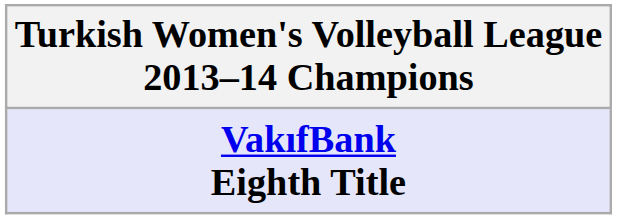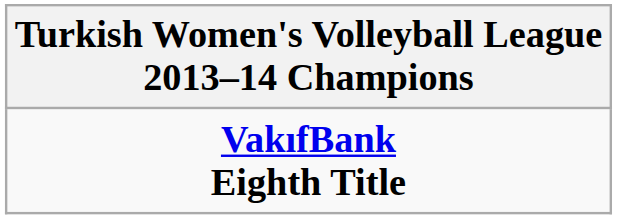(308, 159) lavender background -> (308, 159) no background
